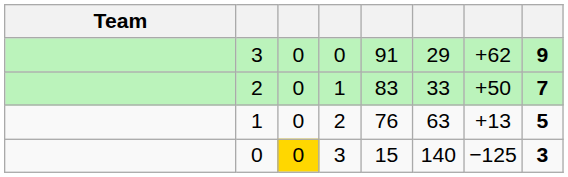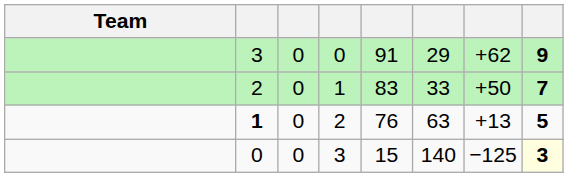(257, 121) normal -> (257, 121) bold
(298, 155) gold background -> (298, 155) no background
(542, 155) no background -> (542, 155) lightyellow background
